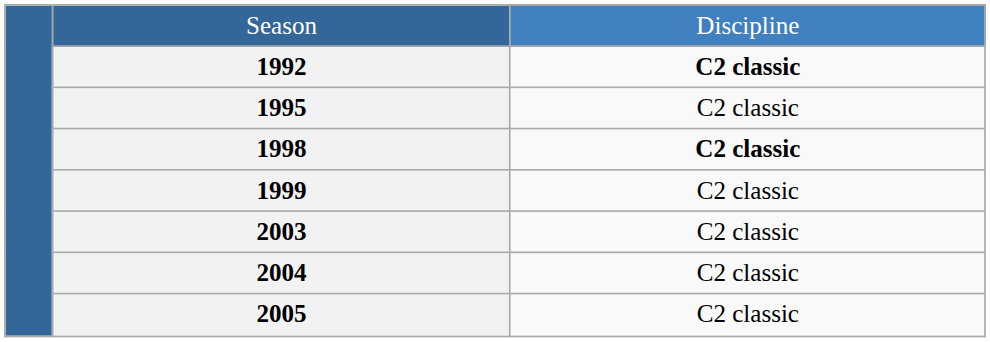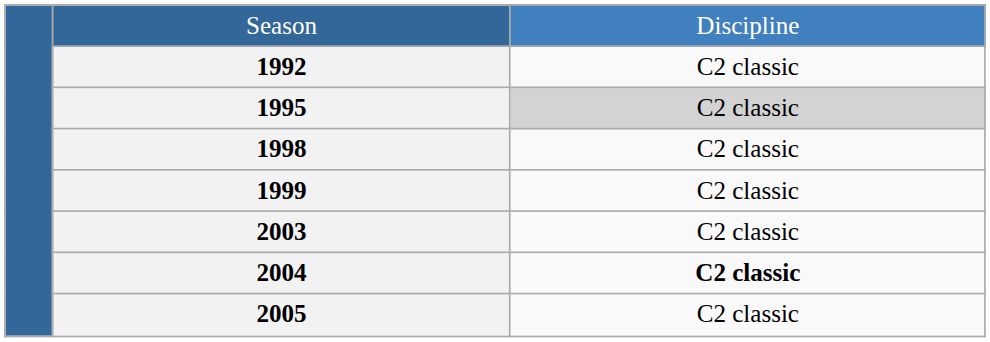(748, 66) bold -> (748, 66) normal
(748, 108) no background -> (748, 108) lightgrey background
(748, 149) bold -> (748, 149) normal
(748, 273) normal -> (748, 273) bold
